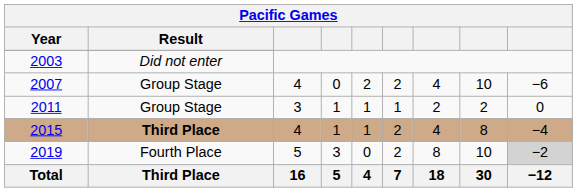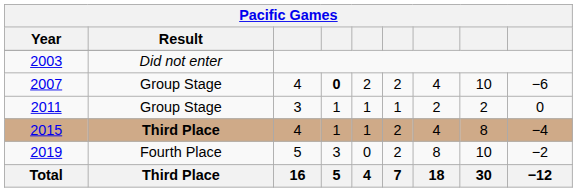(336, 84) normal -> (336, 84) bold
(540, 152) lightgrey background -> (540, 152) no background
